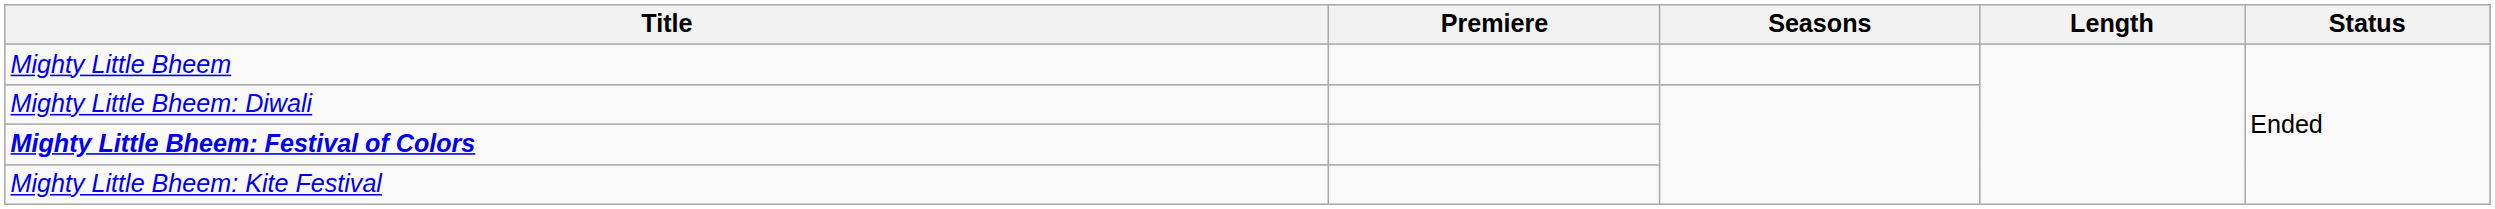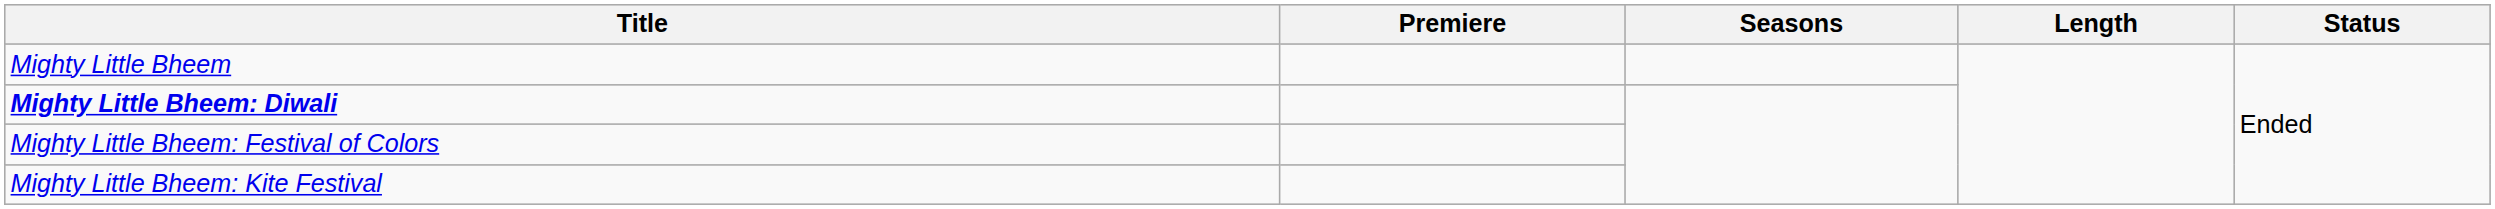(161, 104) normal -> (174, 104) bold
(243, 143) bold -> (225, 143) normal
